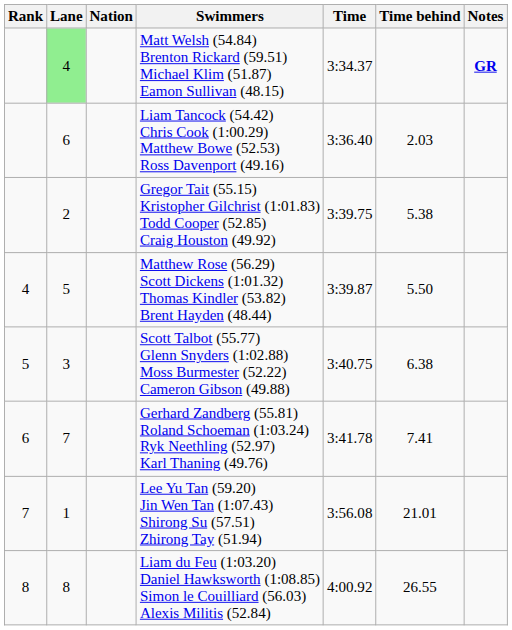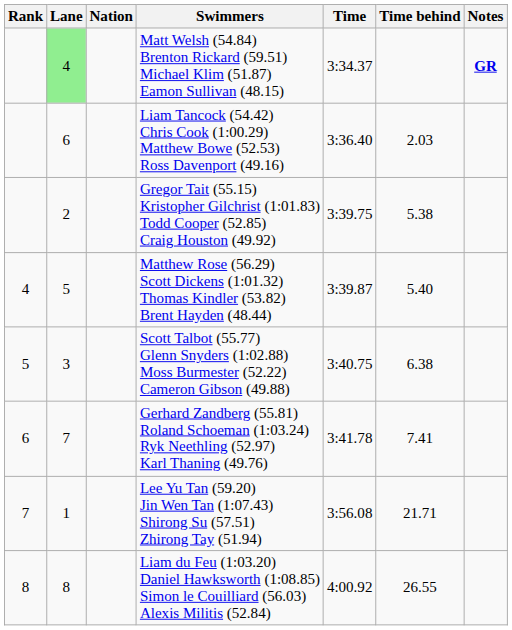(420, 289) 5.50 -> (420, 289) 5.40
(420, 513) 21.01 -> (420, 513) 21.71
